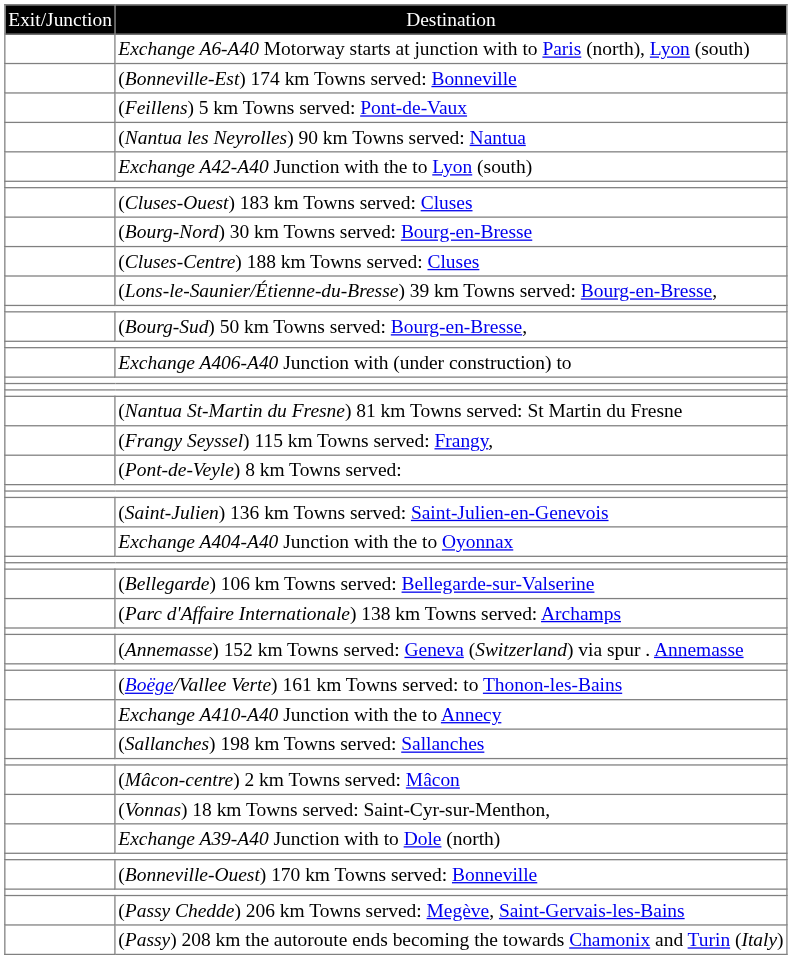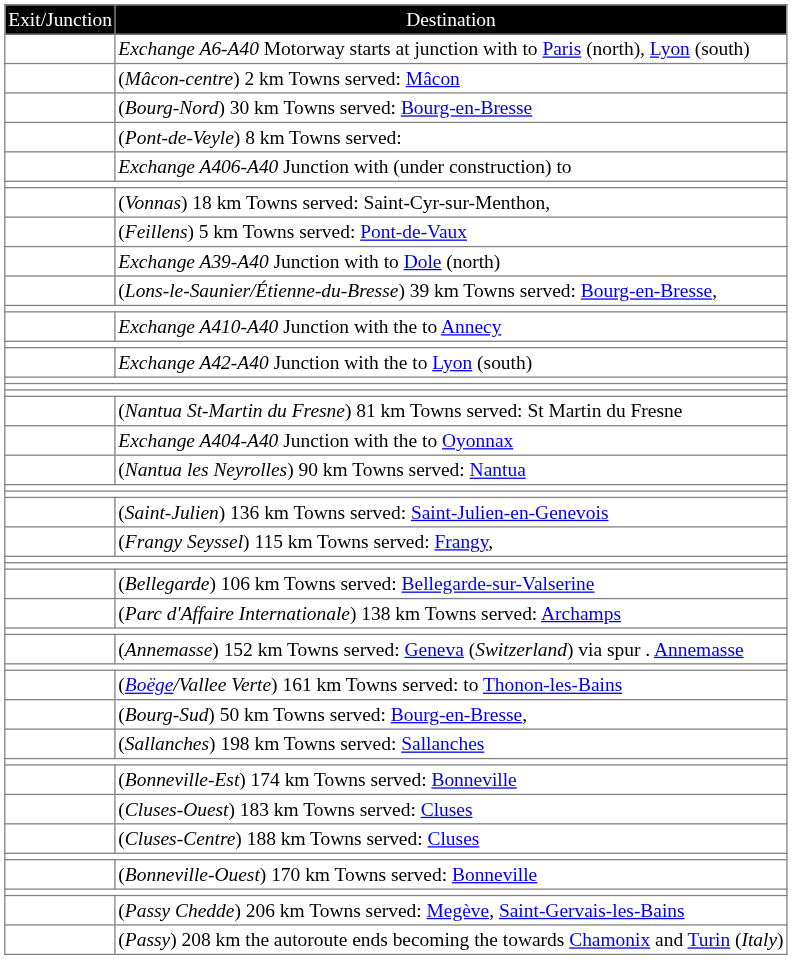(318, 78) (Bonneville-Est) 174 km Towns served: Bonneville -> (289, 78) (Mâcon-centre) 2 km Towns served: Mâcon
(293, 107) (Feillens) 5 km Towns served: Pont-de-Vaux -> (325, 107) (Bourg-Nord) 30 km Towns served: Bourg-en-Bresse
(322, 136) (Nantua les Neyrolles) 90 km Towns served: Nantua -> (260, 136) (Pont-de-Veyle) 8 km Towns served:
(325, 166) Exchange A42-A40 Junction with the to Lyon (south) -> (345, 166) Exchange A406-A40 Junction with (under construction) to
(295, 202) (Cluses-Ouest) 183 km Towns served: Cluses -> (334, 202) (Vonnas) 18 km Towns served: Saint-Cyr-sur-Menthon,
(325, 231) (Bourg-Nord) 30 km Towns served: Bourg-en-Bresse -> (293, 231) (Feillens) 5 km Towns served: Pont-de-Vaux
(299, 261) (Cluses-Centre) 188 km Towns served: Cluses -> (309, 261) Exchange A39-A40 Junction with to Dole (north)
(323, 326) (Bourg-Sud) 50 km Towns served: Bourg-en-Bresse, -> (310, 326) Exchange A410-A40 Junction with the to Annecy
(345, 362) Exchange A406-A40 Junction with (under construction) to -> (325, 362) Exchange A42-A40 Junction with the to Lyon (south)
(306, 440) (Frangy Seyssel) 115 km Towns served: Frangy, -> (316, 440) Exchange A404-A40 Junction with the to Oyonnax
(260, 469) (Pont-de-Veyle) 8 km Towns served: -> (322, 469) (Nantua les Neyrolles) 90 km Towns served: Nantua
(316, 541) Exchange A404-A40 Junction with the to Oyonnax -> (306, 541) (Frangy Seyssel) 115 km Towns served: Frangy,
(310, 714) Exchange A410-A40 Junction with the to Annecy -> (323, 714) (Bourg-Sud) 50 km Towns served: Bourg-en-Bresse,
(289, 779) (Mâcon-centre) 2 km Towns served: Mâcon -> (318, 779) (Bonneville-Est) 174 km Towns served: Bonneville
(334, 808) (Vonnas) 18 km Towns served: Saint-Cyr-sur-Menthon, -> (295, 808) (Cluses-Ouest) 183 km Towns served: Cluses
(309, 838) Exchange A39-A40 Junction with to Dole (north) -> (299, 838) (Cluses-Centre) 188 km Towns served: Cluses
